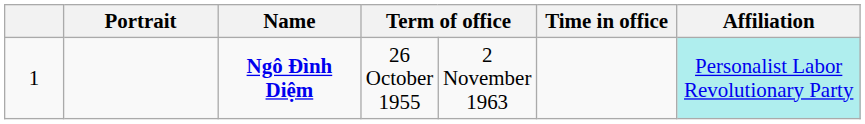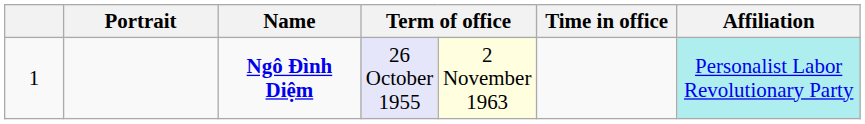(399, 77) no background -> (399, 77) lavender background
(487, 77) no background -> (487, 77) lightyellow background
